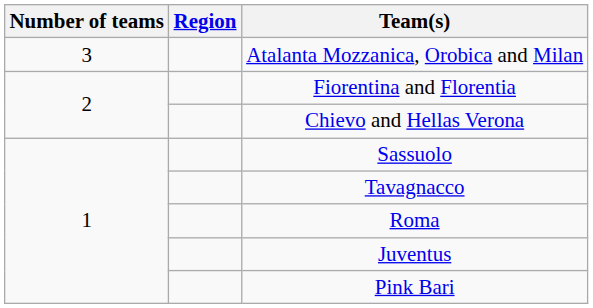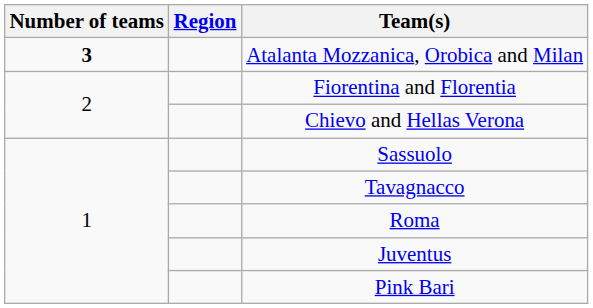(87, 54) normal -> (87, 54) bold
